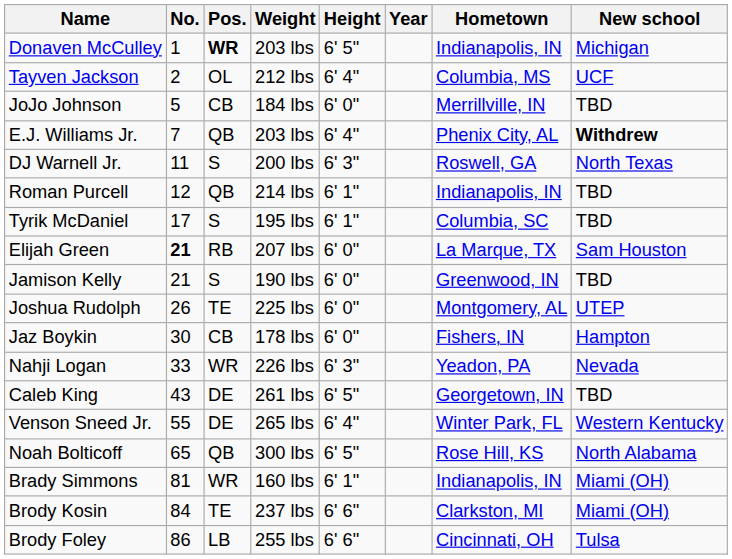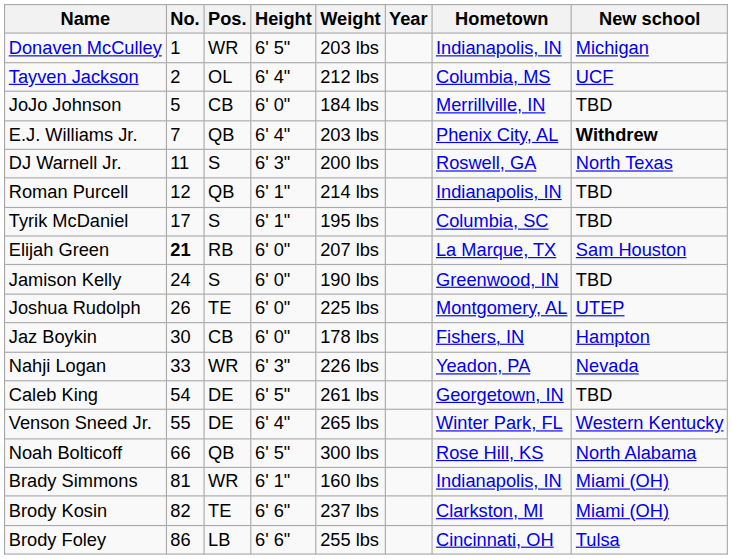columns swapped: (352, 18) <-> (285, 18)
(223, 47) bold -> (223, 47) normal
(180, 279) 21 -> (180, 279) 24
(180, 395) 43 -> (180, 395) 54
(180, 452) 65 -> (180, 452) 66
(180, 510) 84 -> (180, 510) 82
